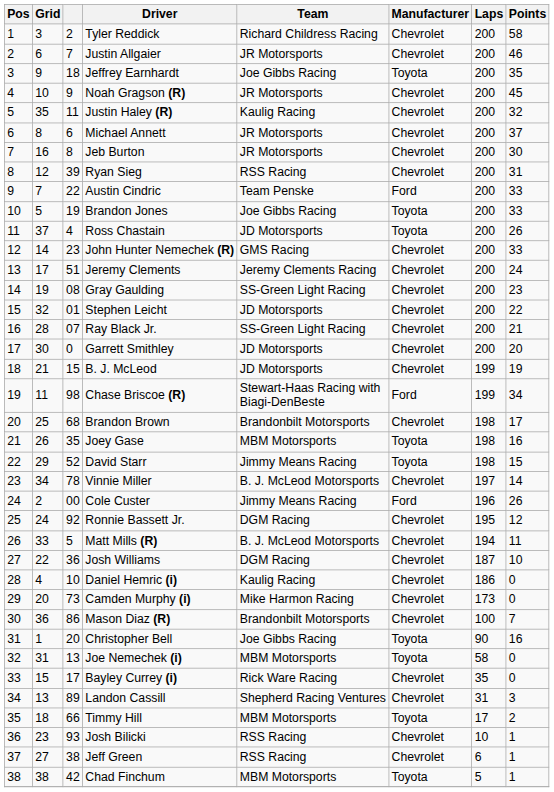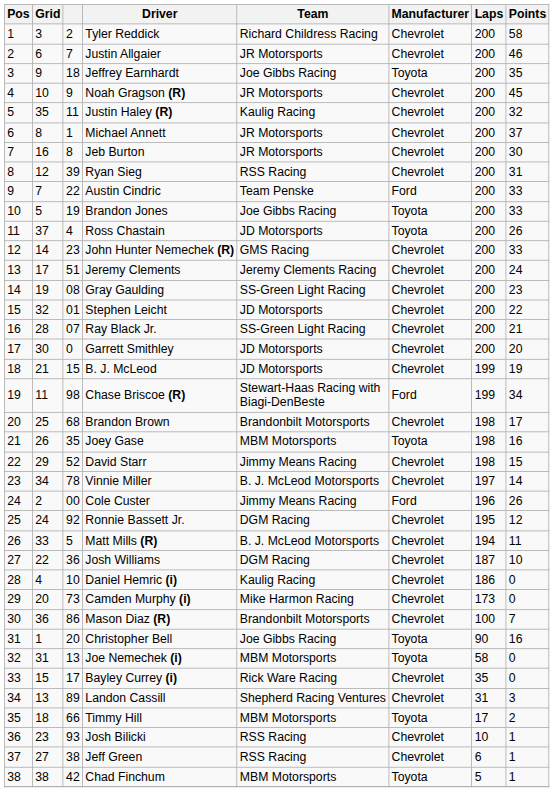(69, 132) 6 -> (69, 132) 1
(410, 461) Toyota -> (418, 461) Chevrolet
